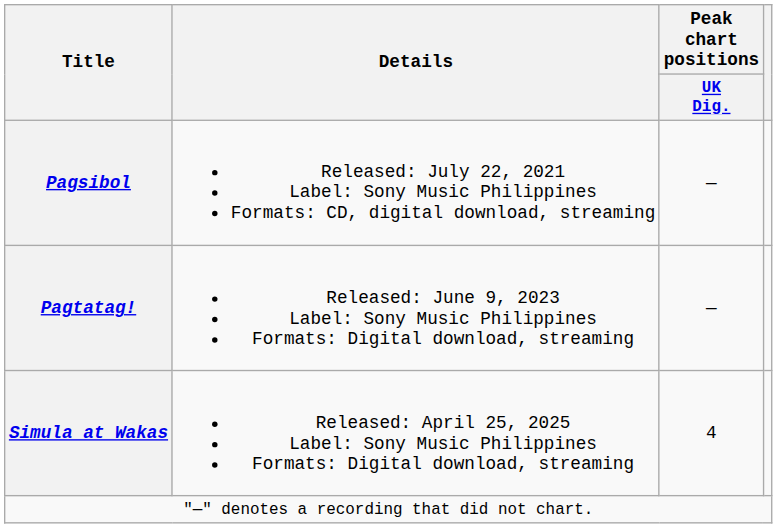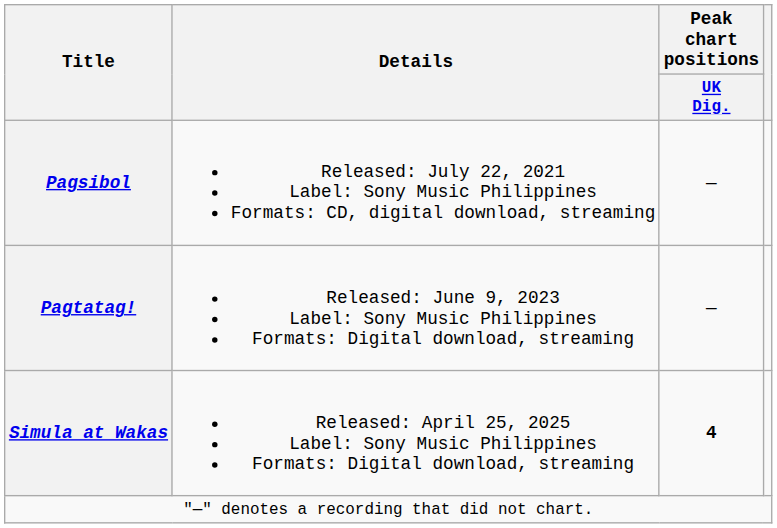(711, 434) normal -> (711, 434) bold
